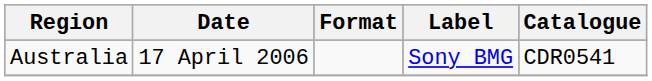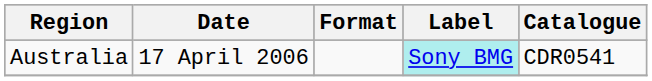(461, 58) no background -> (461, 58) paleturquoise background
